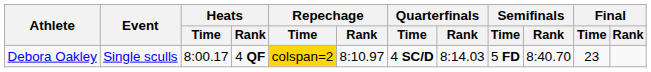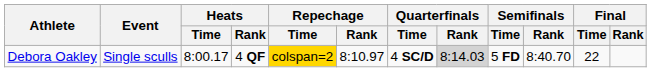(462, 57) no background -> (462, 57) lightgrey background
(592, 57) 23 -> (592, 57) 22
